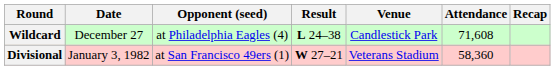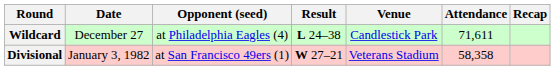(476, 34) 71,608 -> (476, 34) 71,611
(476, 55) 58,360 -> (476, 55) 58,358
